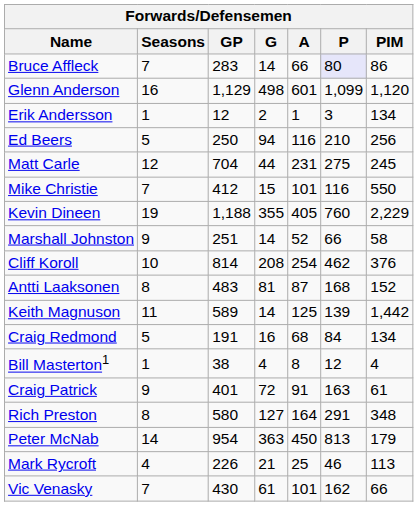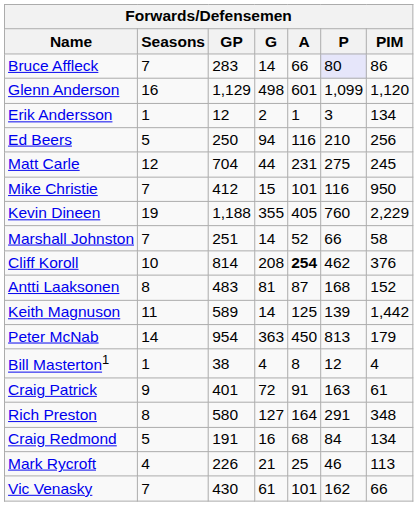(383, 189) 550 -> (383, 189) 950
(145, 238) 9 -> (145, 238) 7
(304, 262) normal -> (304, 262) bold
rows swapped: (53, 439) <-> (62, 336)
